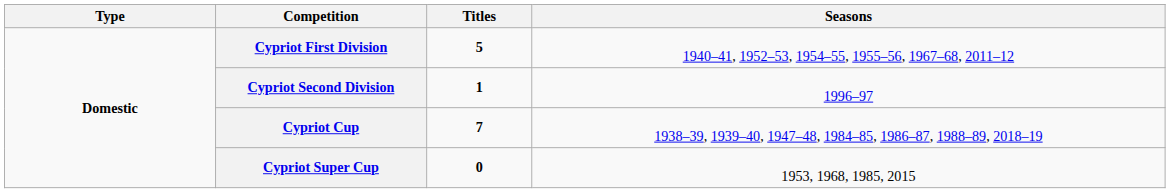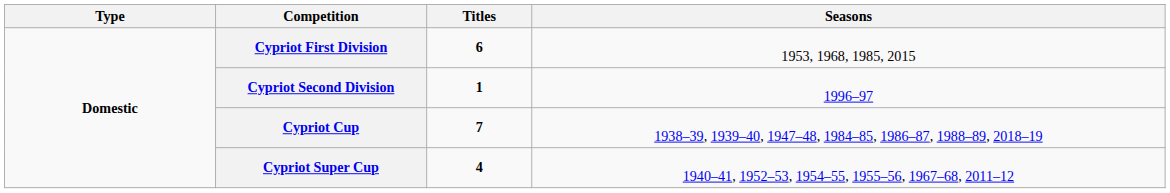(479, 48) 5 -> (479, 48) 6
(848, 56) 1940–41, 1952–53, 1954–55, 1955–56, 1967–68, 2011–12 -> (848, 56) 1953, 1968, 1985, 2015
(479, 168) 0 -> (479, 168) 4
(848, 176) 1953, 1968, 1985, 2015 -> (848, 176) 1940–41, 1952–53, 1954–55, 1955–56, 1967–68, 2011–12
